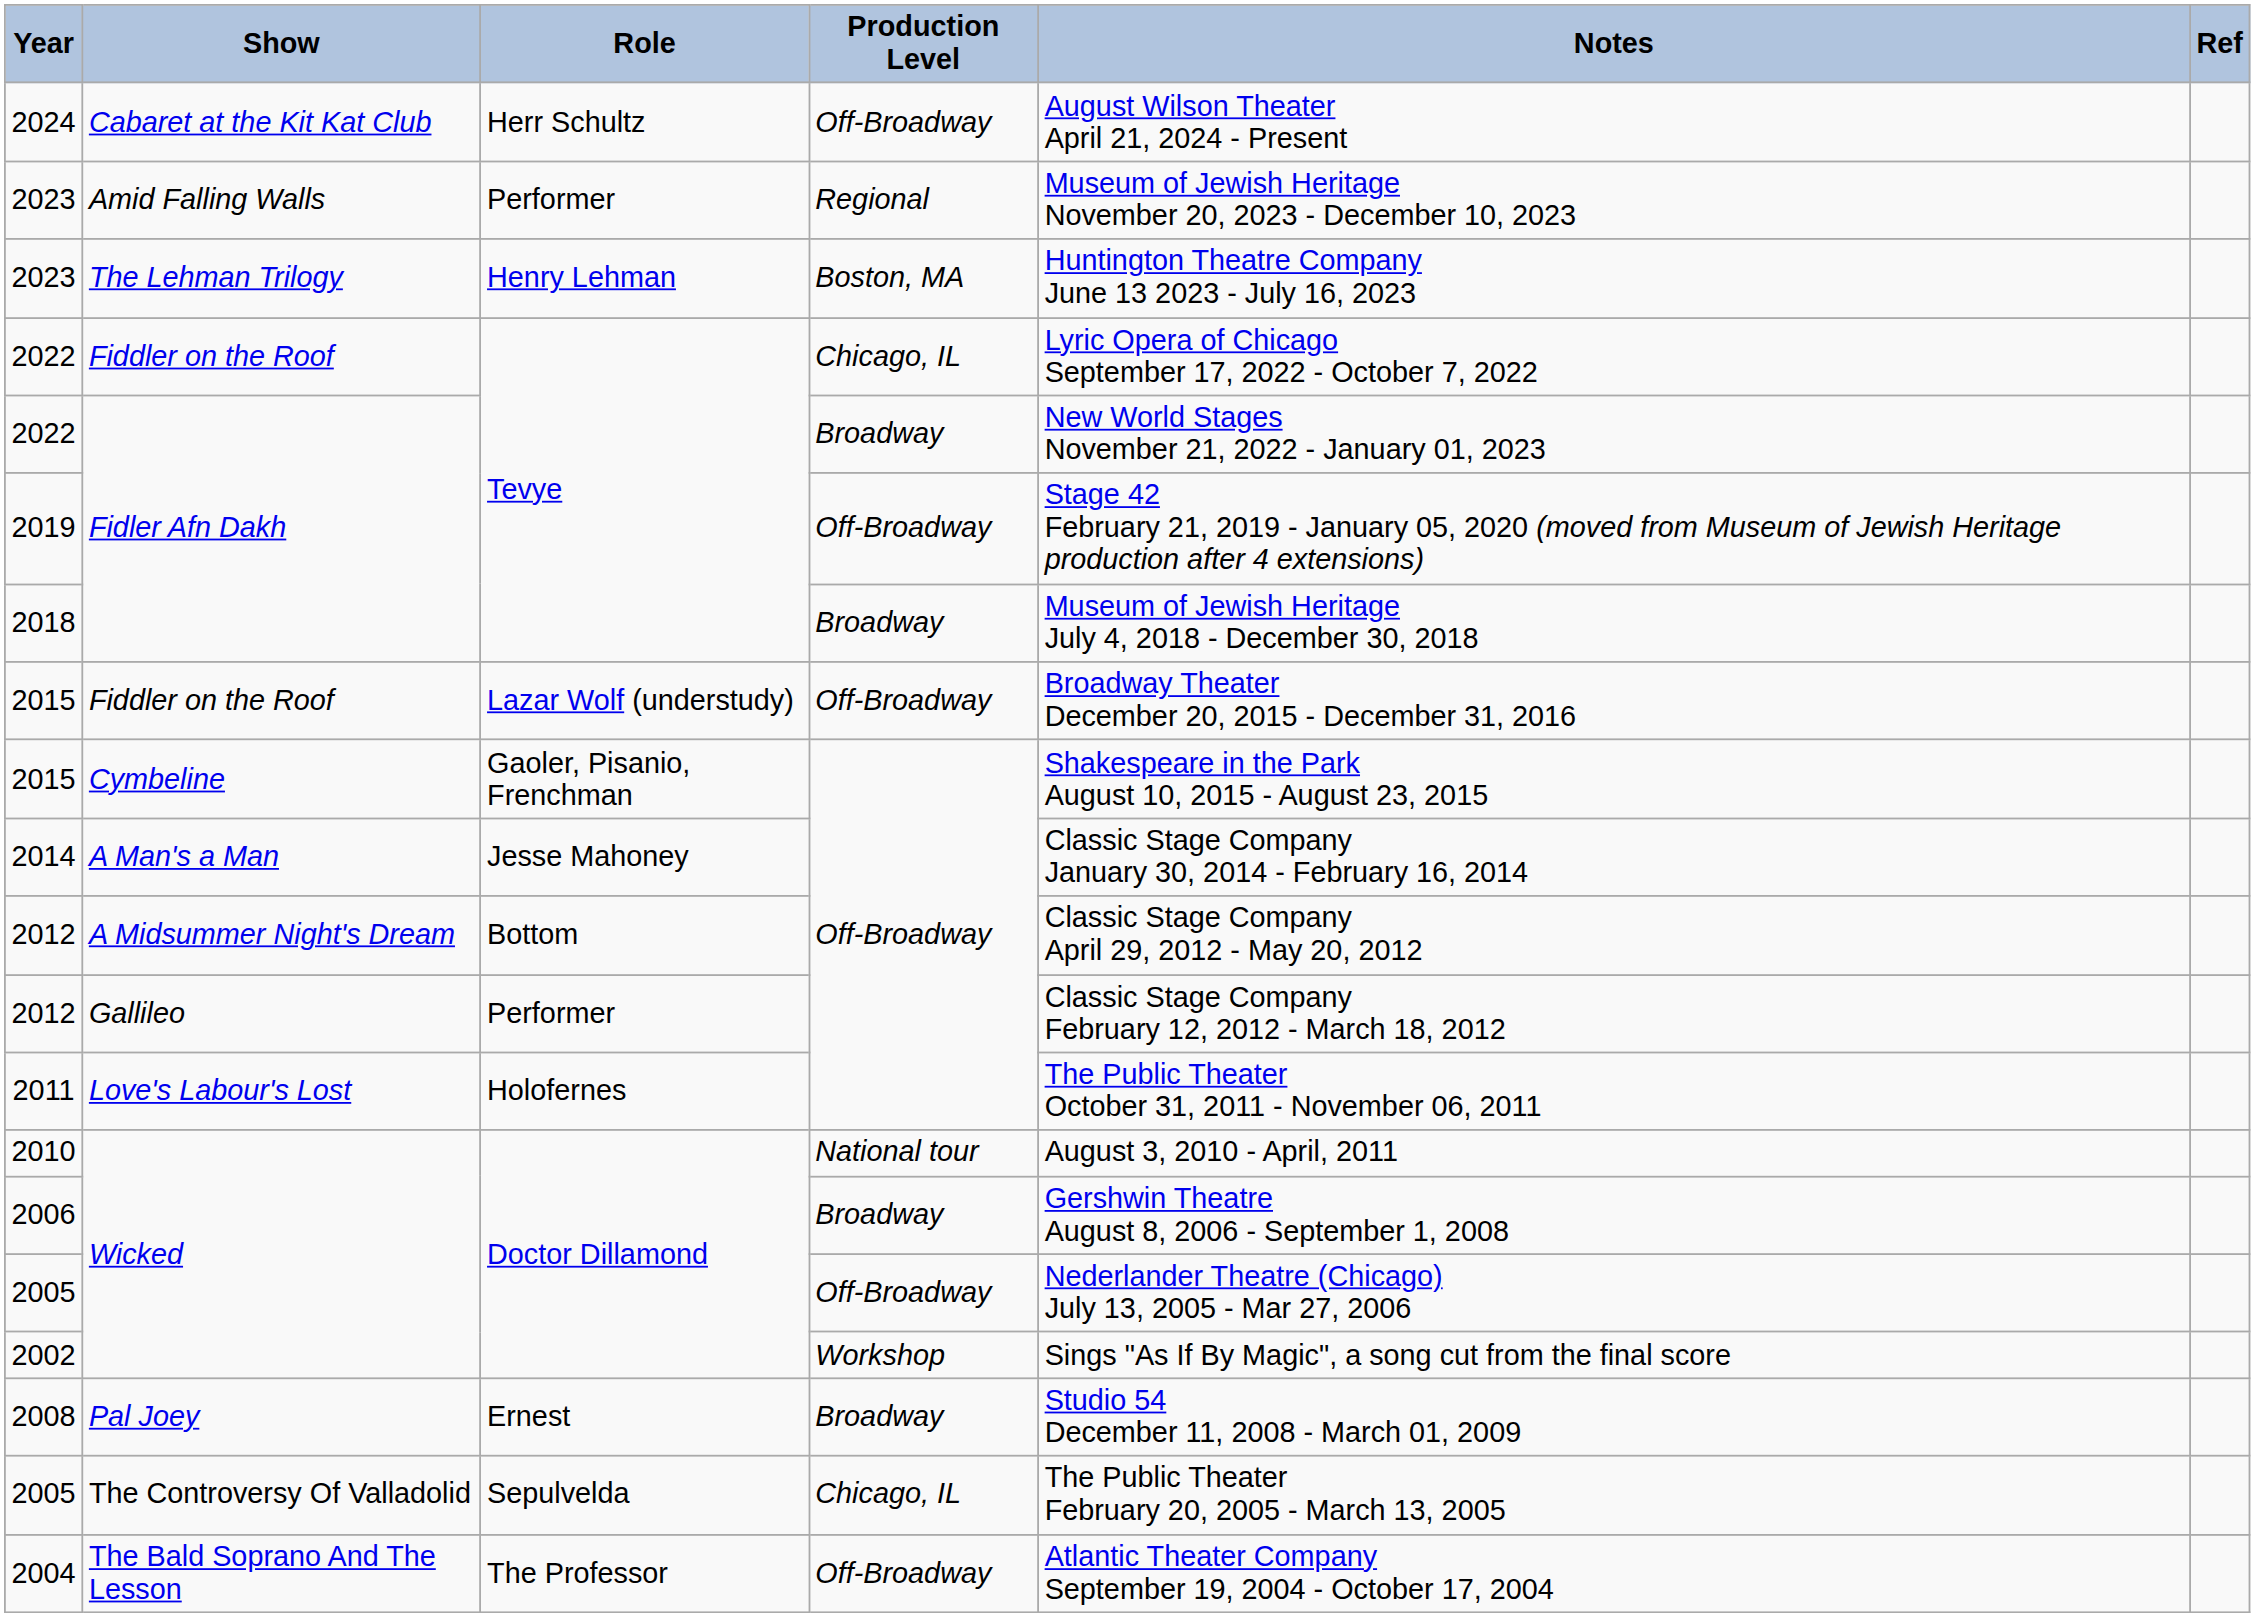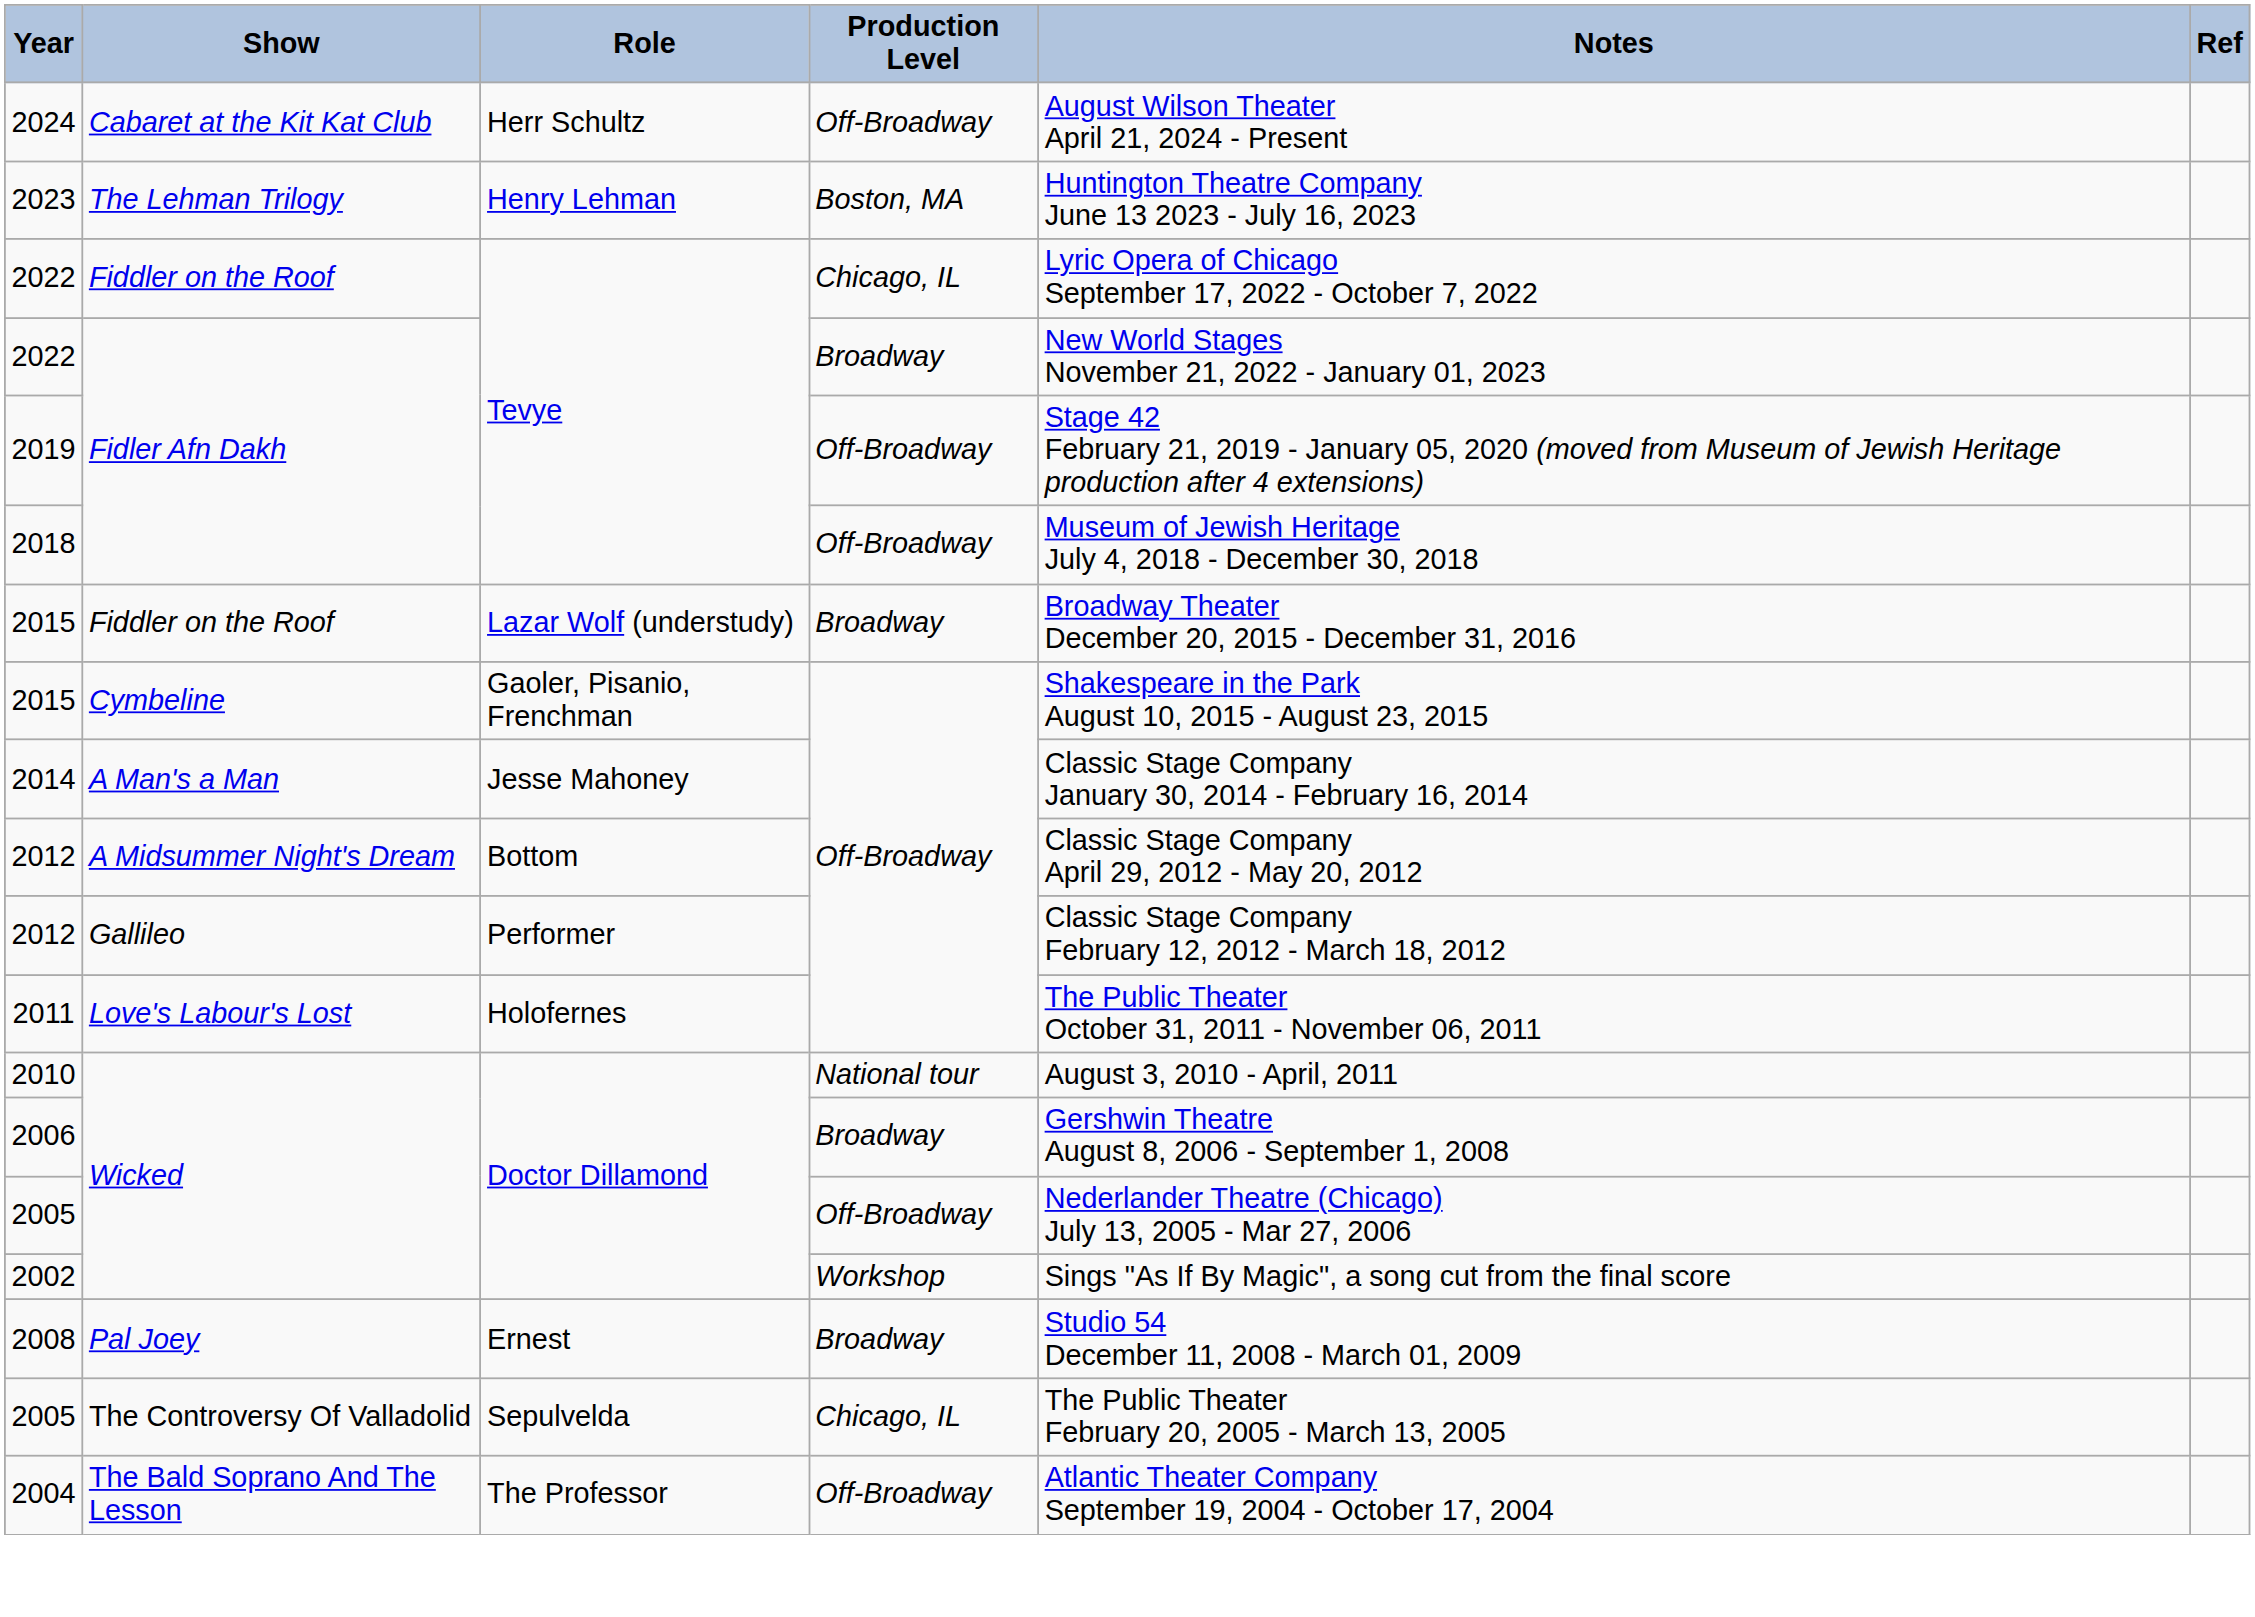- row: (44, 199)
(879, 622) Broadway -> (903, 544) Off-Broadway
(903, 700) Off-Broadway -> (879, 622) Broadway
